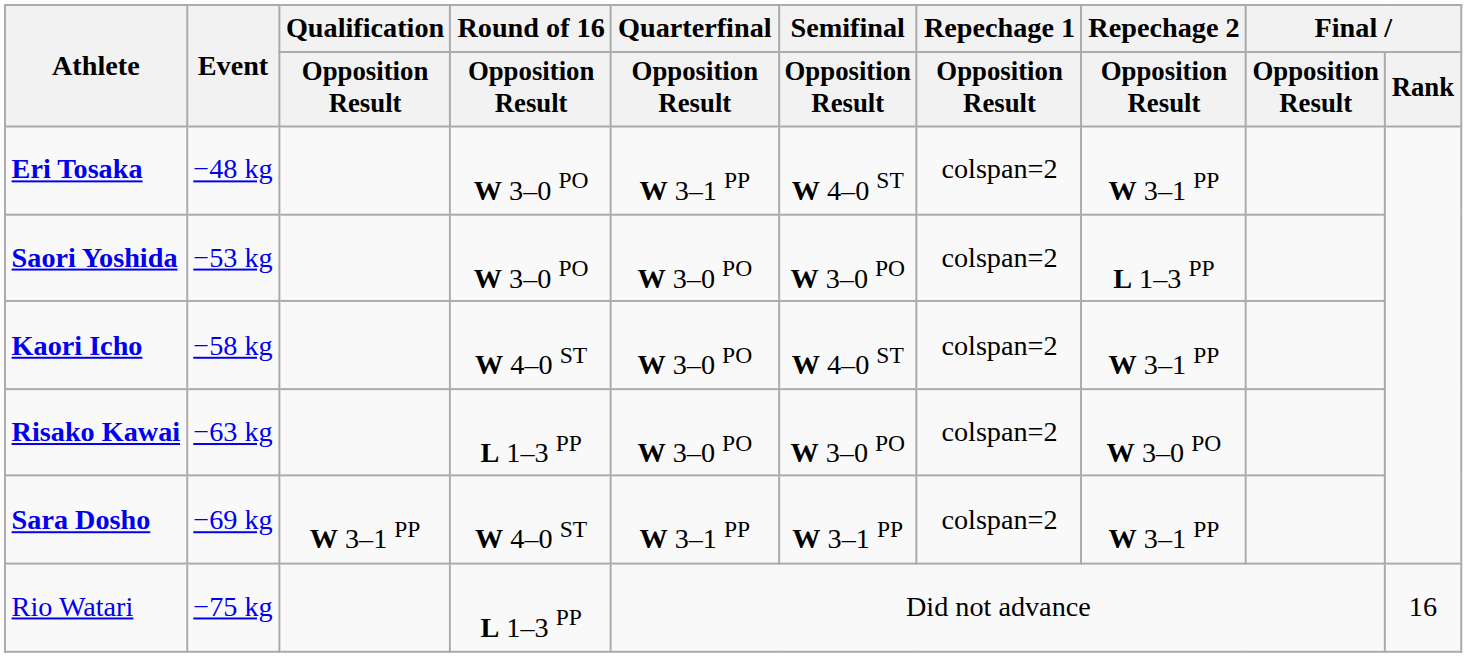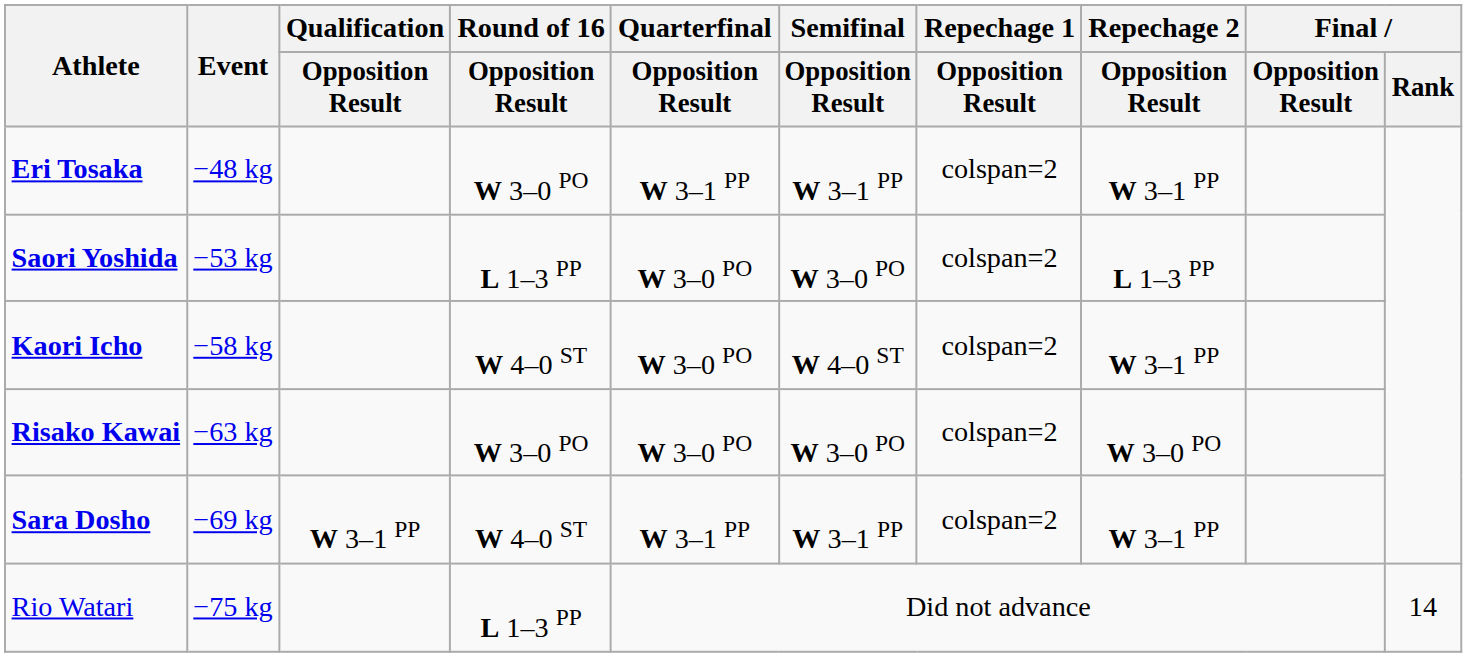(848, 187) W 4–0 ST -> (848, 187) W 3–1 PP
(531, 274) W 3–0 PO -> (531, 274) L 1–3 PP
(531, 449) L 1–3 PP -> (531, 449) W 3–0 PO
(1423, 607) 16 -> (1423, 607) 14
